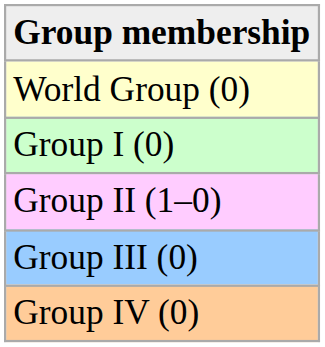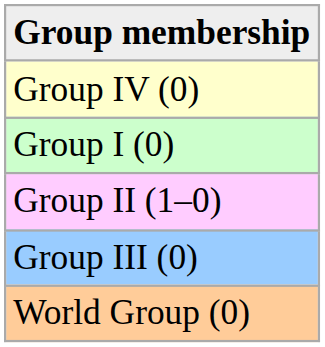(132, 88) World Group (0) -> (106, 88) Group IV (0)
(106, 312) Group IV (0) -> (132, 312) World Group (0)
